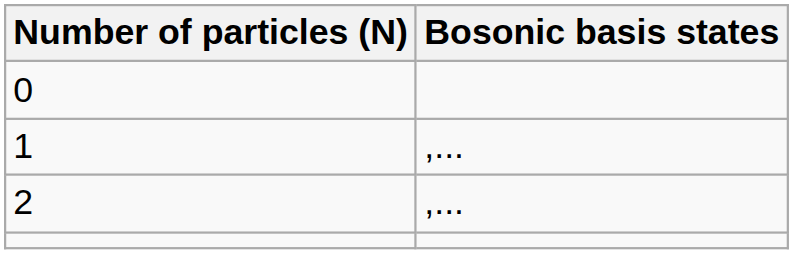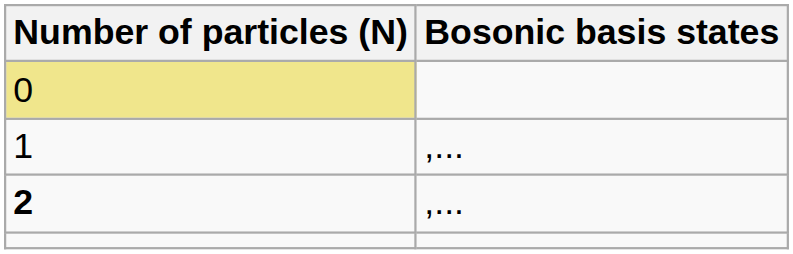(23, 89) no background -> (23, 89) khaki background
(23, 202) normal -> (23, 202) bold
